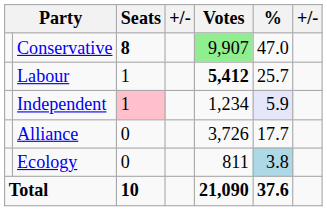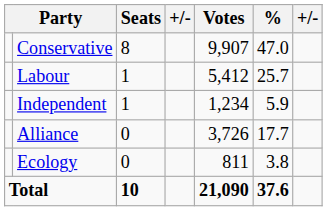(125, 47) bold -> (125, 47) normal
(228, 47) lightgreen background -> (228, 47) no background
(228, 76) bold -> (228, 76) normal
(125, 104) pink background -> (125, 104) no background
(277, 104) lavender background -> (277, 104) no background
(277, 162) lightblue background -> (277, 162) no background
